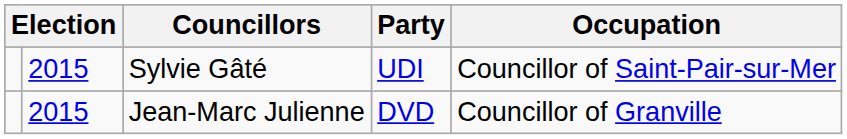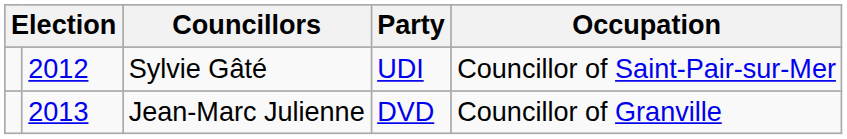(58, 68) 2015 -> (58, 68) 2012
(58, 111) 2015 -> (58, 111) 2013
